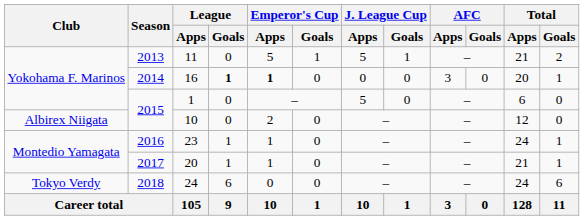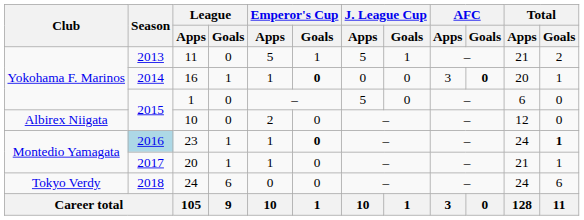(228, 78) bold -> (228, 78) normal
(270, 78) bold -> (270, 78) normal
(317, 78) normal -> (317, 78) bold
(485, 78) normal -> (485, 78) bold
(151, 141) no background -> (151, 141) lightblue background
(317, 141) normal -> (317, 141) bold
(559, 141) normal -> (559, 141) bold
